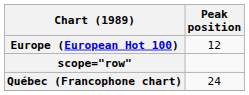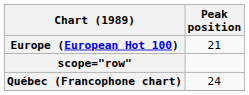(214, 45) 12 -> (214, 45) 21
